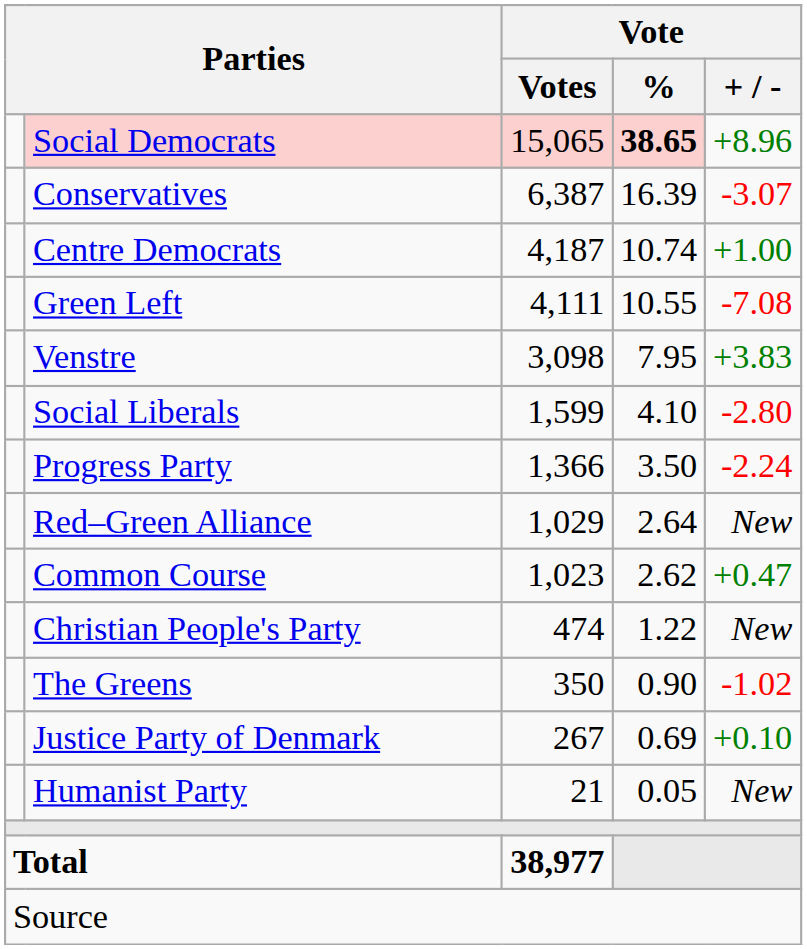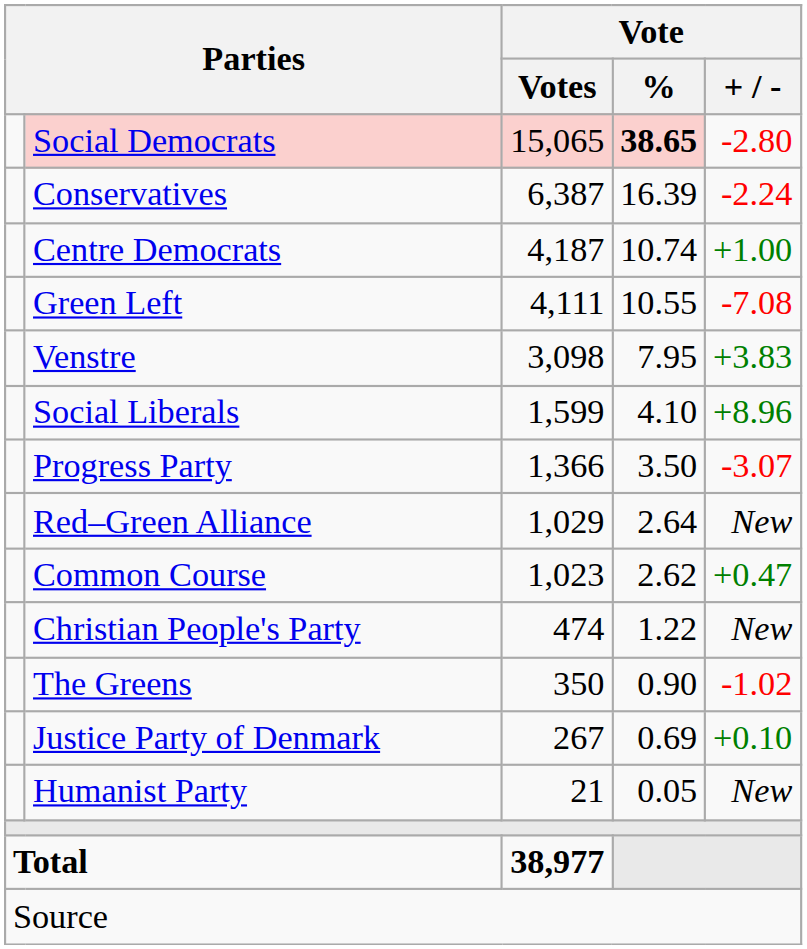(753, 140) +8.96 -> (757, 140) -2.80
(757, 194) -3.07 -> (757, 194) -2.24
(757, 411) -2.80 -> (753, 411) +8.96
(757, 466) -2.24 -> (757, 466) -3.07
